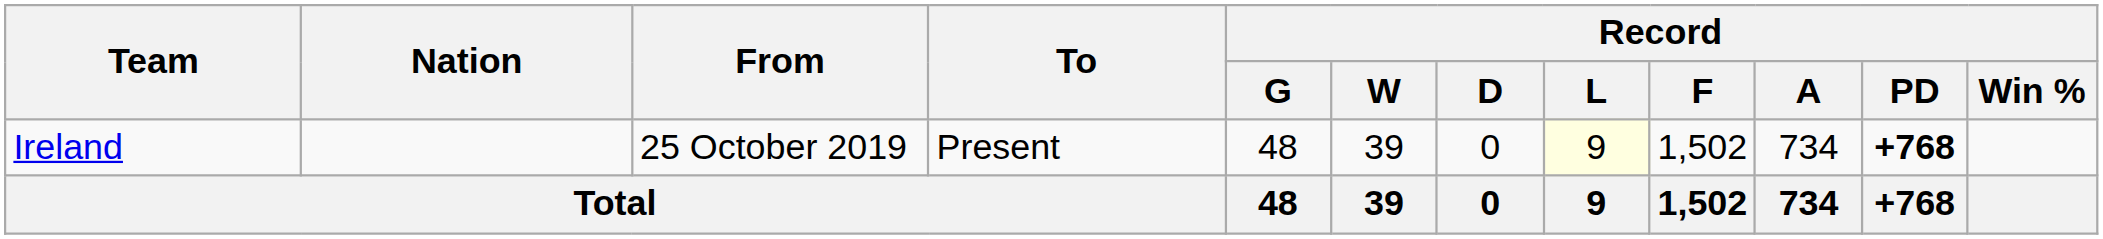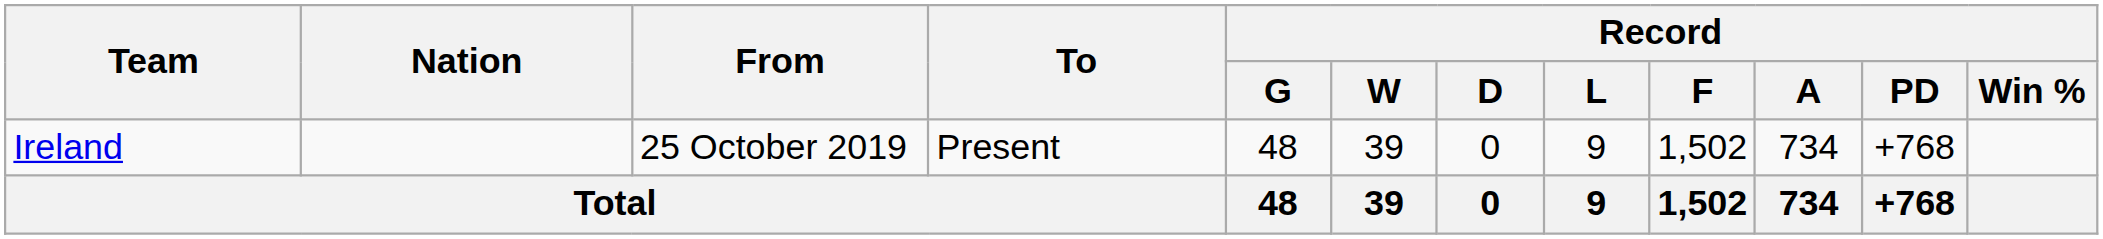(1596, 146) lightyellow background -> (1596, 146) no background
(1915, 146) bold -> (1915, 146) normal
